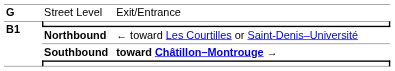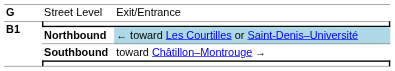(237, 35) no background -> (237, 35) lightblue background
(197, 52) bold -> (191, 52) normal
